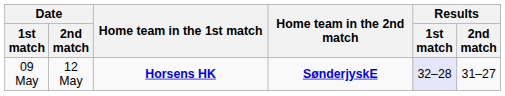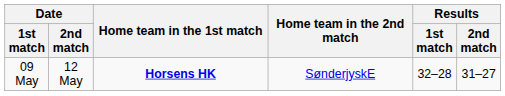(340, 74) bold -> (340, 74) normal
(435, 74) lavender background -> (435, 74) no background
